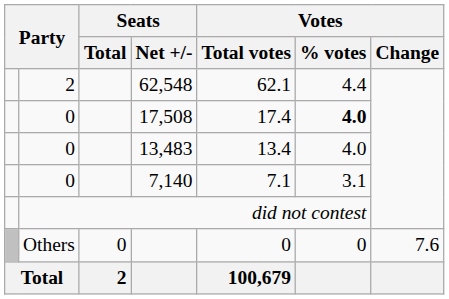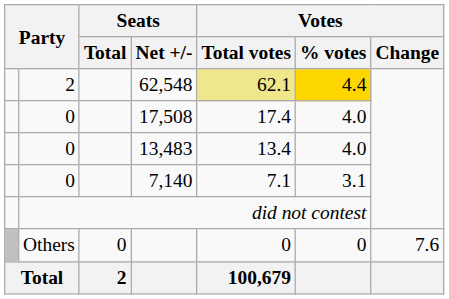(274, 84) no background -> (274, 84) khaki background
(354, 84) no background -> (354, 84) gold background
(354, 116) bold -> (354, 116) normal
